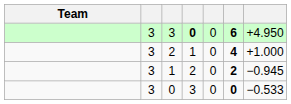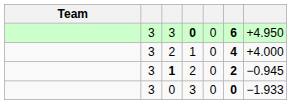(265, 52) +1.000 -> (265, 52) +4.000
(172, 71) normal -> (172, 71) bold
(265, 90) −0.533 -> (265, 90) −1.933
